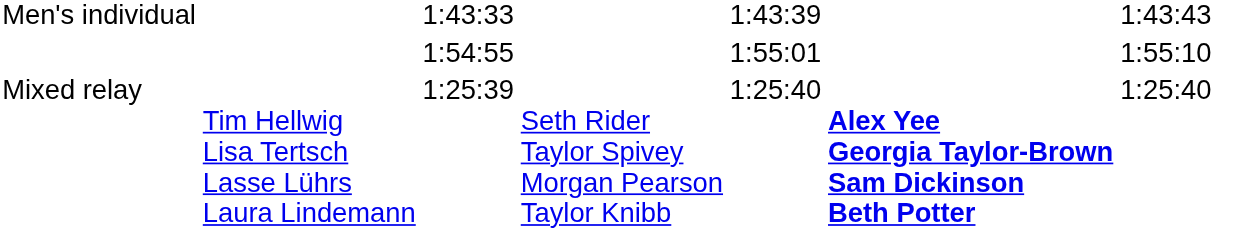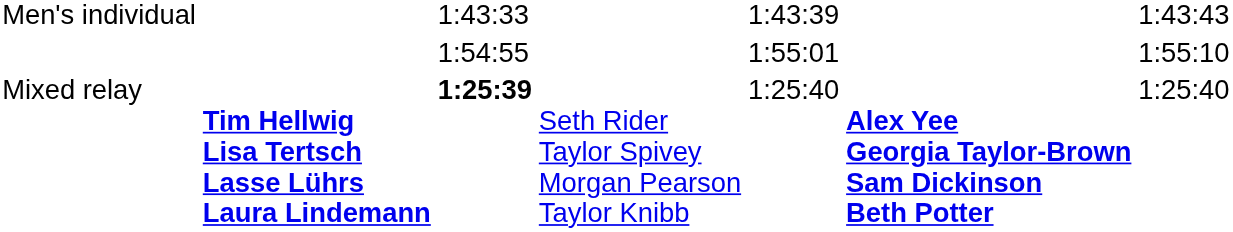(309, 167) normal -> (317, 167) bold
(468, 90) normal -> (485, 90) bold
